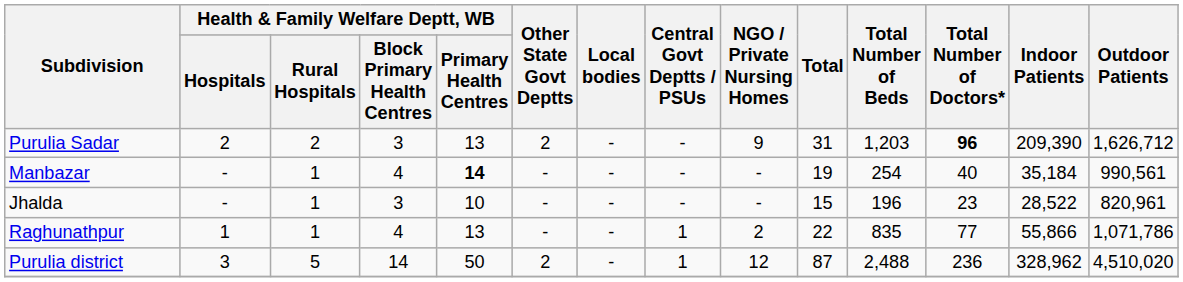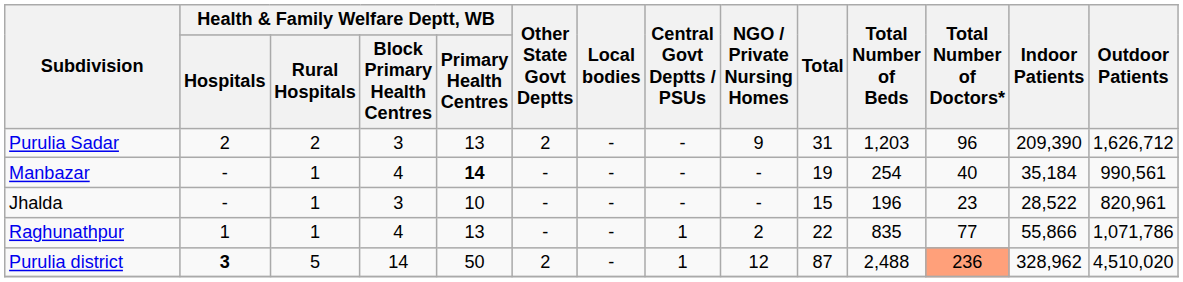(967, 143) bold -> (967, 143) normal
(225, 262) normal -> (225, 262) bold
(967, 262) no background -> (967, 262) lightsalmon background
